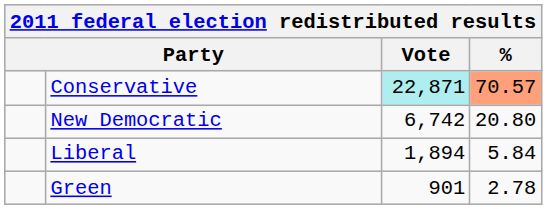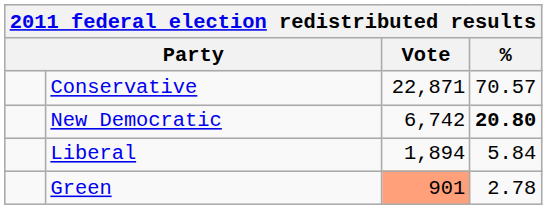(429, 88) paleturquoise background -> (429, 88) no background
(506, 88) lightsalmon background -> (506, 88) no background
(506, 121) normal -> (506, 121) bold
(447, 188) no background -> (447, 188) lightsalmon background
